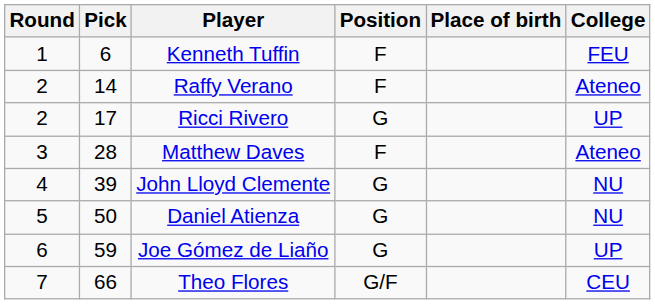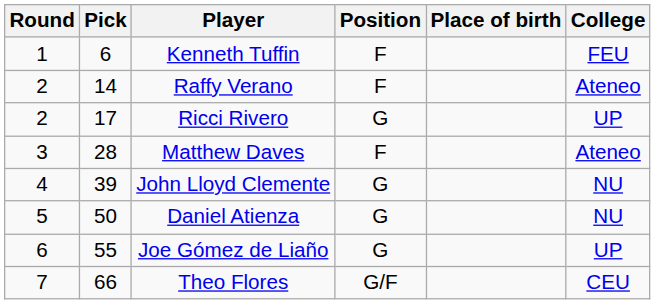(105, 250) 59 -> (105, 250) 55
